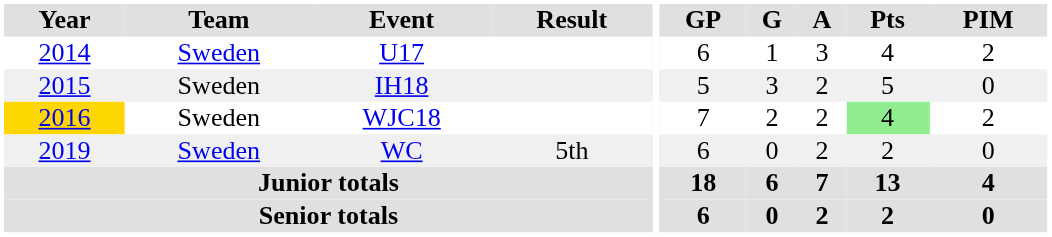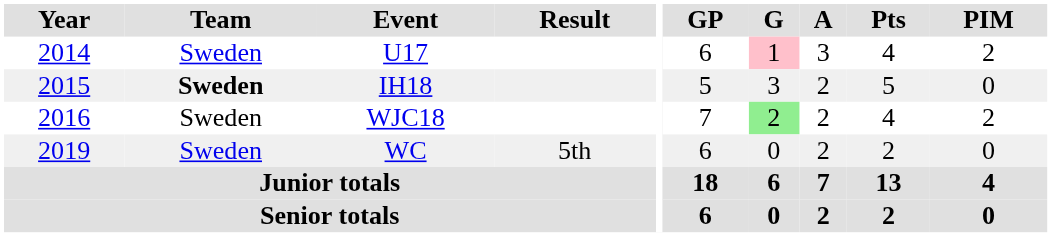(772, 52) no background -> (774, 52) pink background
(219, 85) normal -> (221, 85) bold
(65, 117) gold background -> (64, 117) no background
(772, 117) no background -> (774, 117) lightgreen background
(888, 117) lightgreen background -> (889, 117) no background
